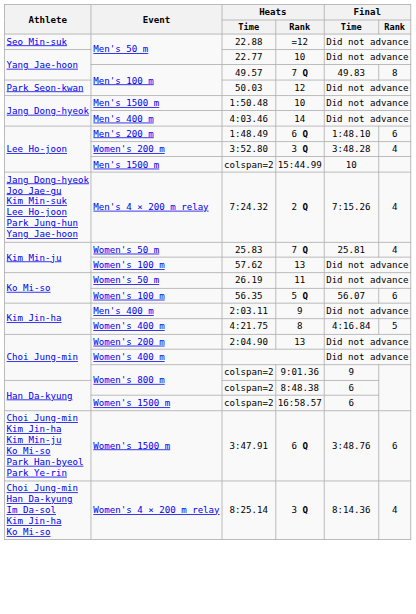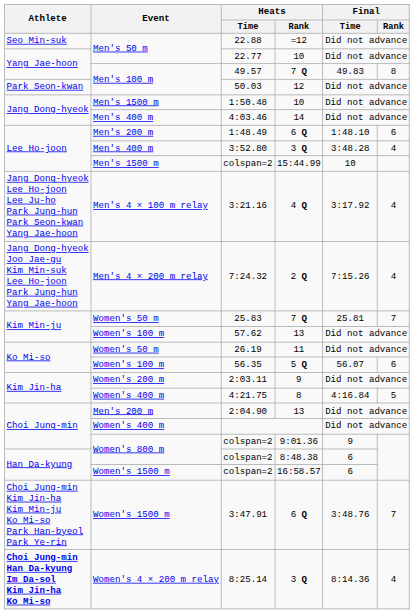(129, 149) Women's 200 m -> (123, 148) Men's 400 m
+ row: (248, 206)
(395, 249) 4 -> (393, 319) 7
(124, 311) Men's 400 m -> (129, 380) Women's 200 m
(129, 341) Women's 200 m -> (123, 411) Men's 200 m
(395, 445) 6 -> (393, 514) 7
(42, 510) normal -> (42, 579) bold
